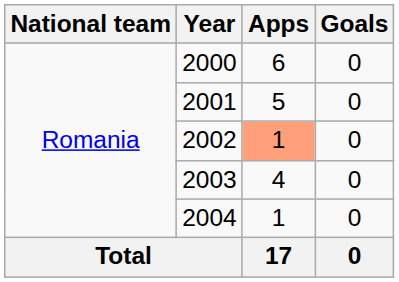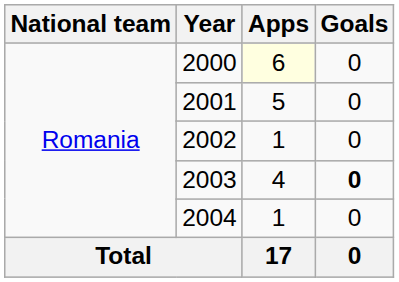(279, 62) no background -> (279, 62) lightyellow background
(279, 140) lightsalmon background -> (279, 140) no background
(354, 179) normal -> (354, 179) bold
